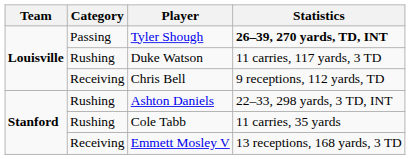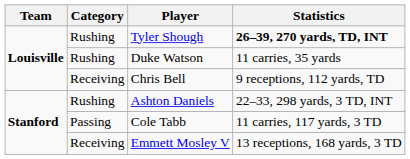(91, 36) Passing -> (92, 36) Rushing
(309, 58) 11 carries, 117 yards, 3 TD -> (288, 58) 11 carries, 35 yards
(92, 122) Rushing -> (91, 122) Passing
(288, 122) 11 carries, 35 yards -> (309, 122) 11 carries, 117 yards, 3 TD
